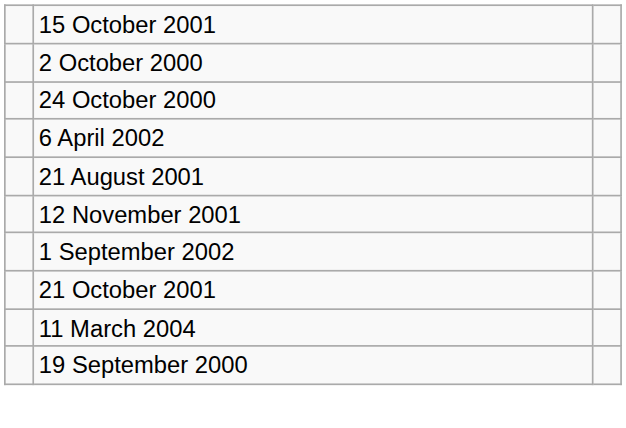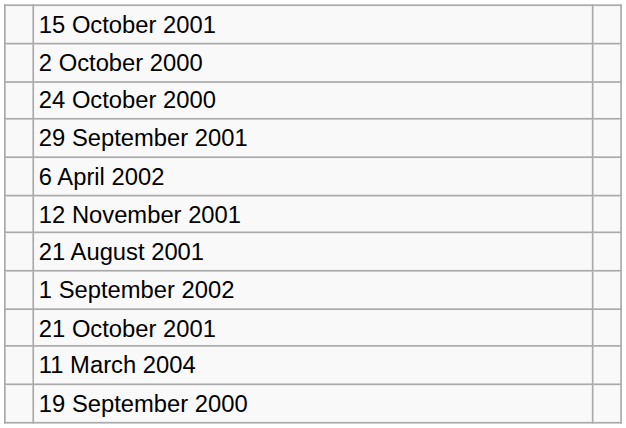+ row: (143, 138)
rows swapped: (121, 176) <-> (140, 214)
